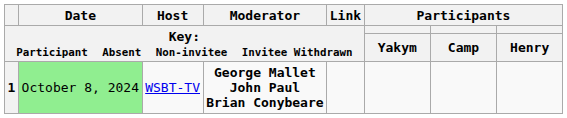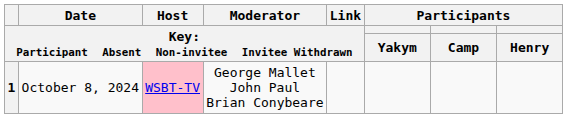(80, 87) lightgreen background -> (80, 87) no background
(173, 87) no background -> (173, 87) pink background
(265, 87) bold -> (265, 87) normal
